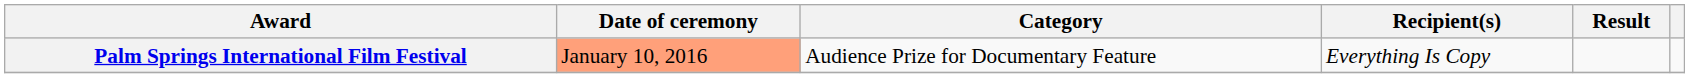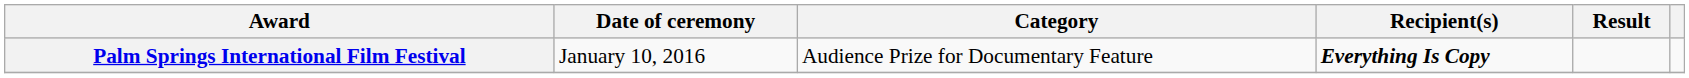(634, 55) lightsalmon background -> (632, 55) no background
(1408, 55) normal -> (1405, 55) bold
